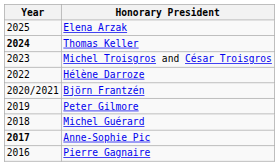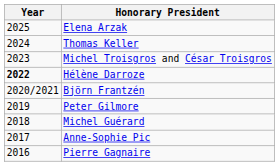(18, 44) bold -> (18, 44) normal
(18, 75) normal -> (18, 75) bold
(18, 138) bold -> (18, 138) normal
